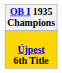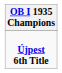(31, 55) gold background -> (31, 55) no background
